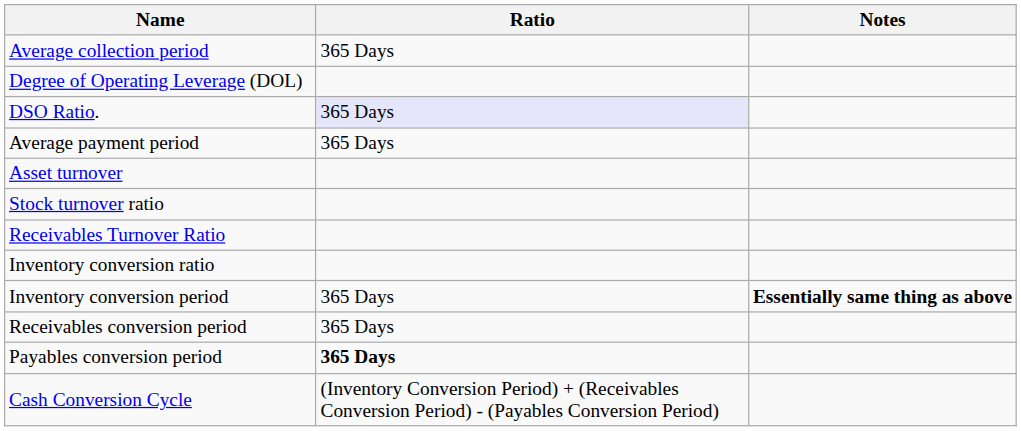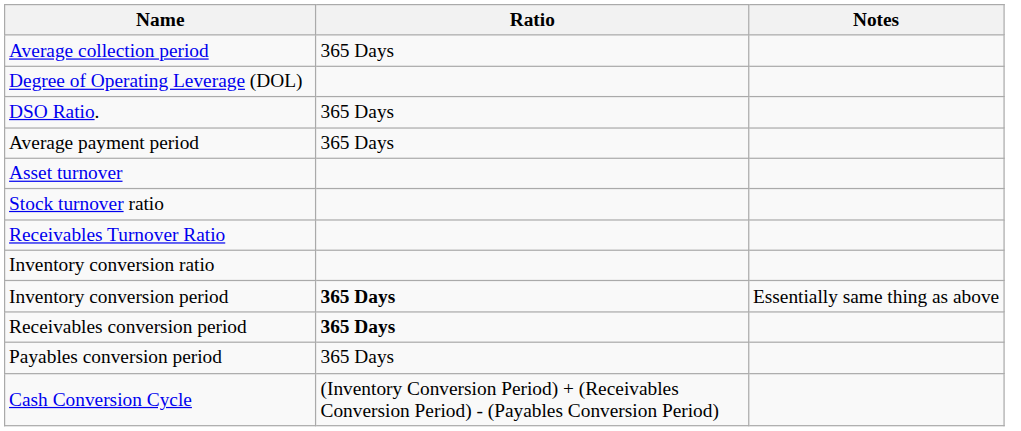(357, 111) lavender background -> (357, 111) no background
(357, 296) normal -> (358, 296) bold
(883, 296) bold -> (876, 296) normal
(357, 326) normal -> (358, 326) bold
(358, 357) bold -> (357, 357) normal
